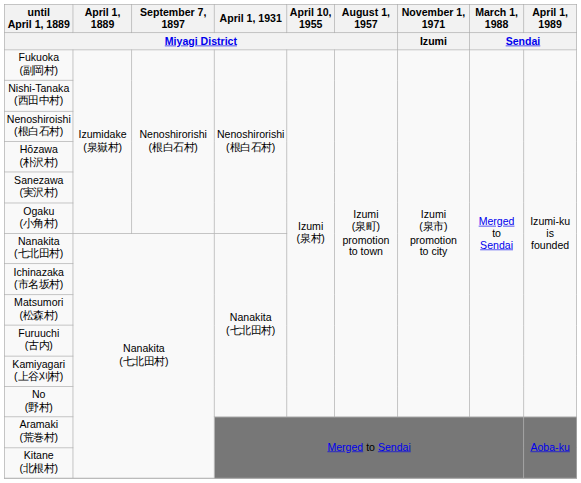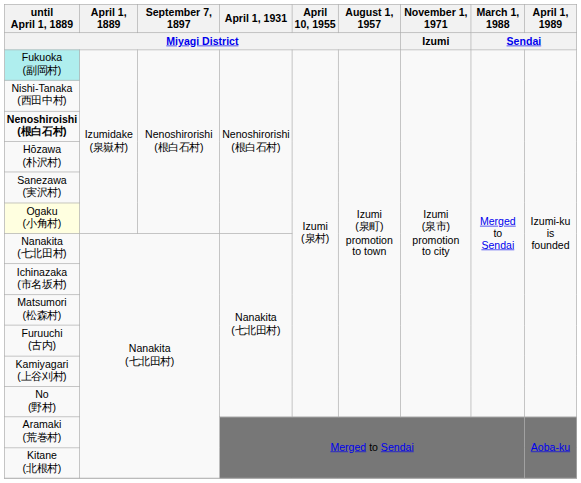(39, 64) no background -> (42, 64) paleturquoise background
(39, 125) normal -> (42, 125) bold
(39, 217) no background -> (42, 217) lightyellow background
